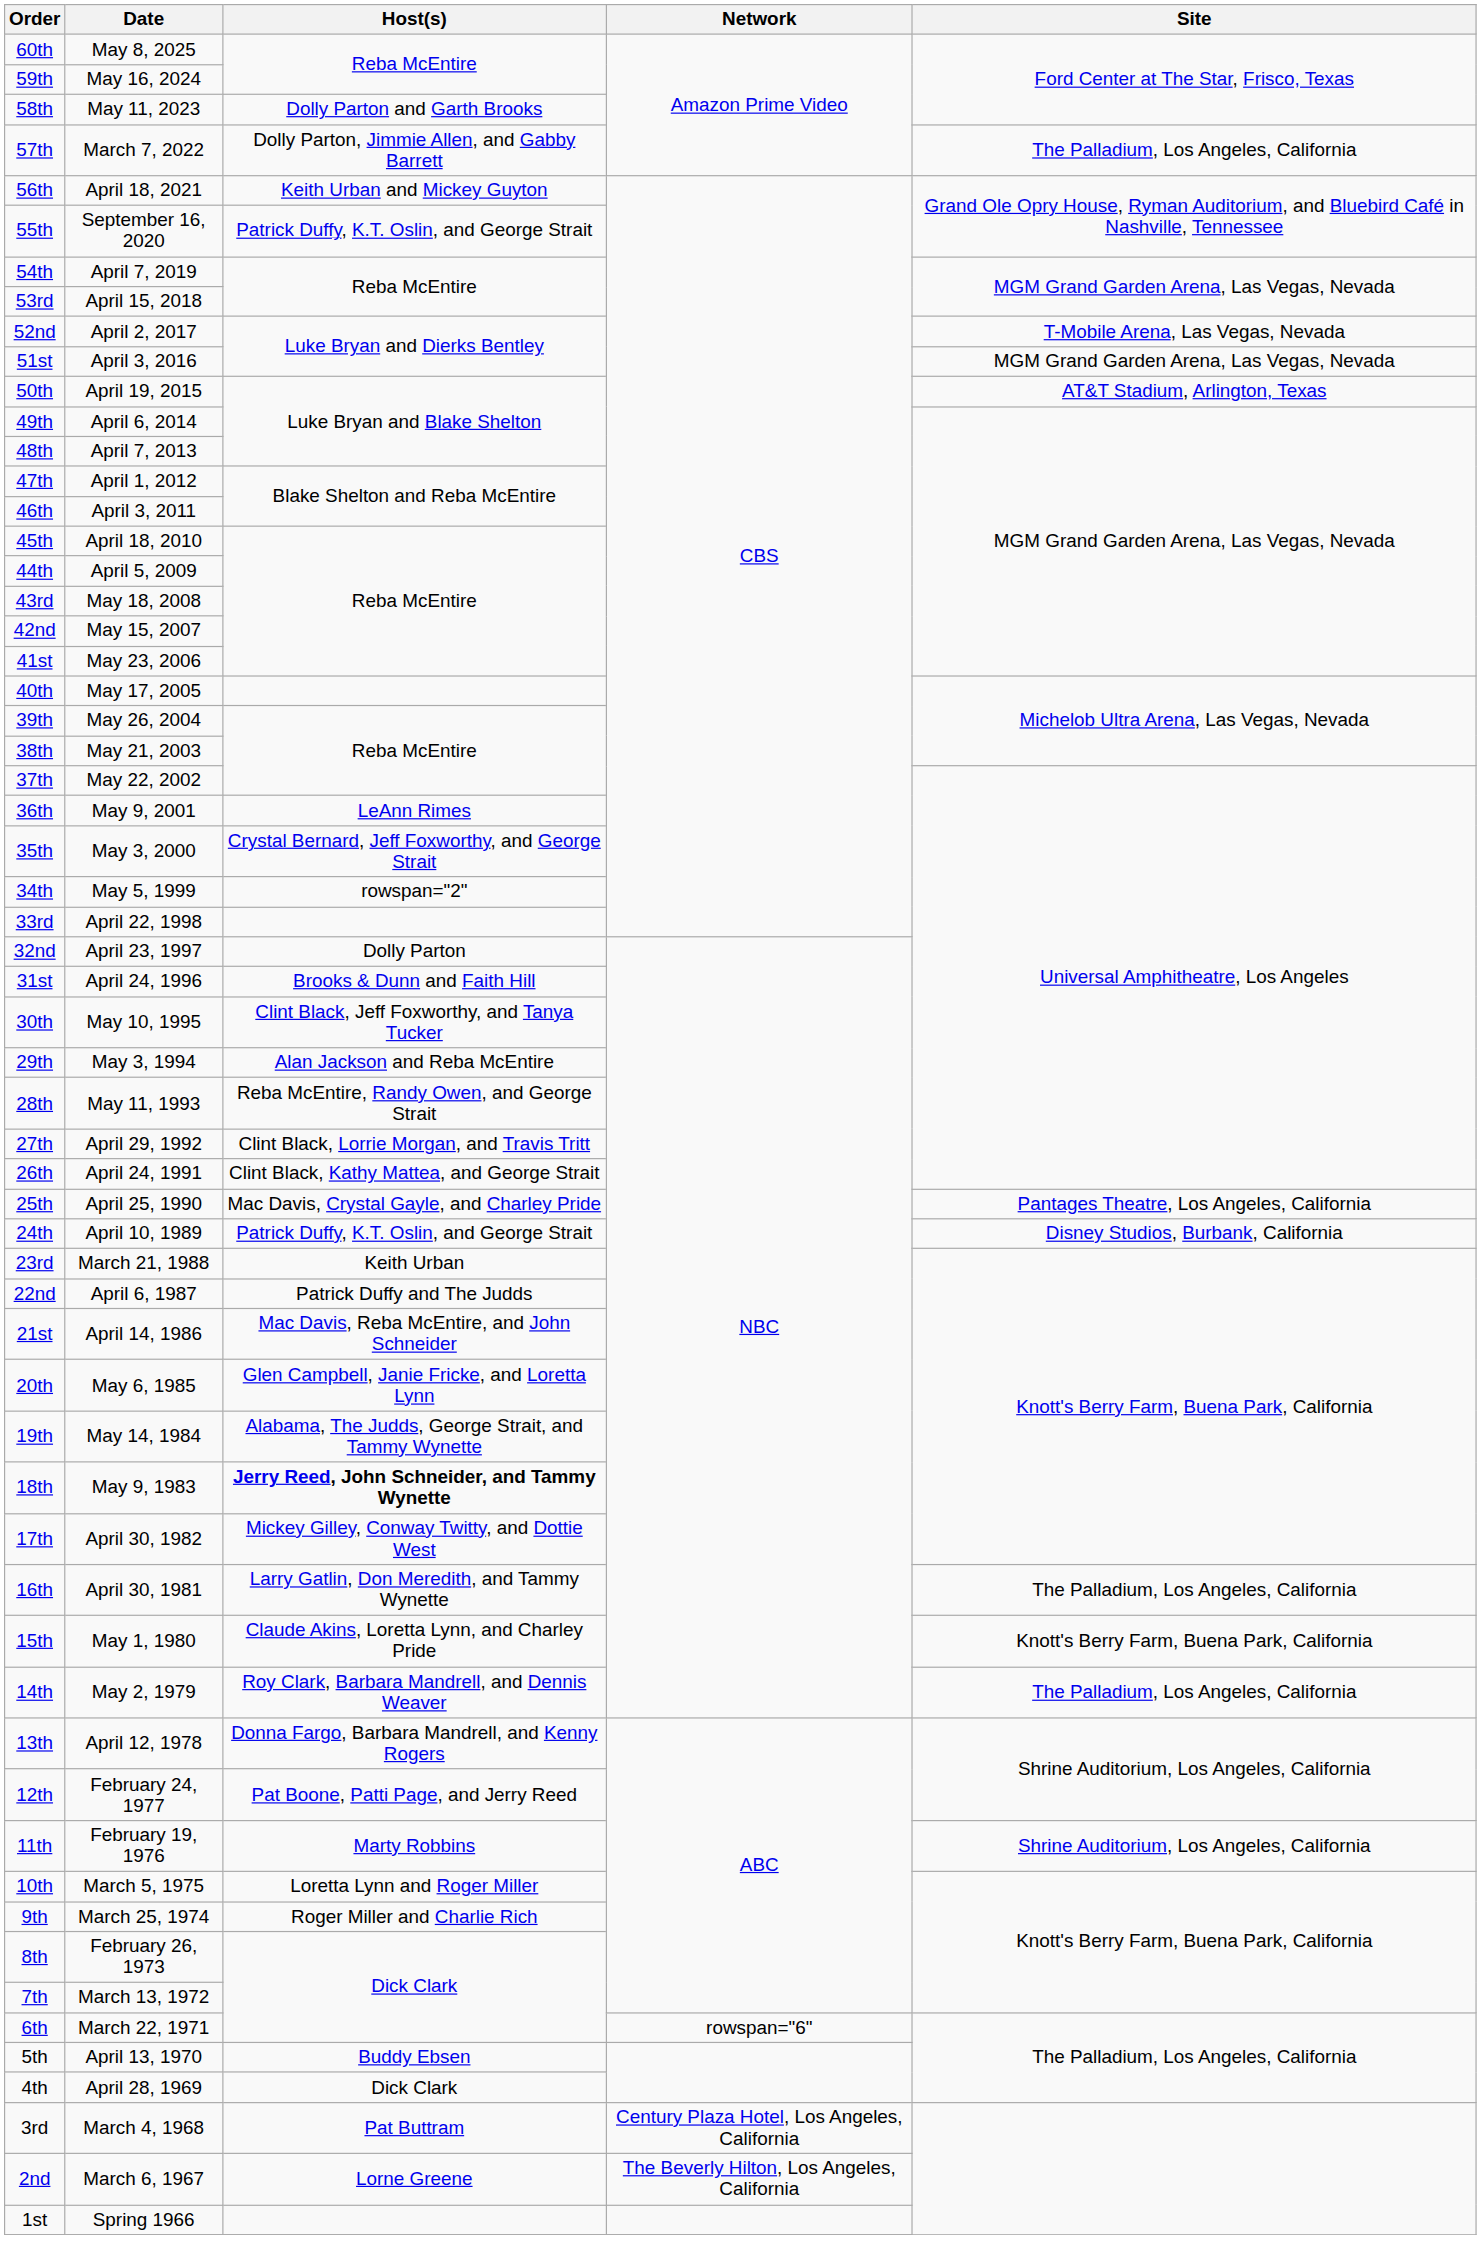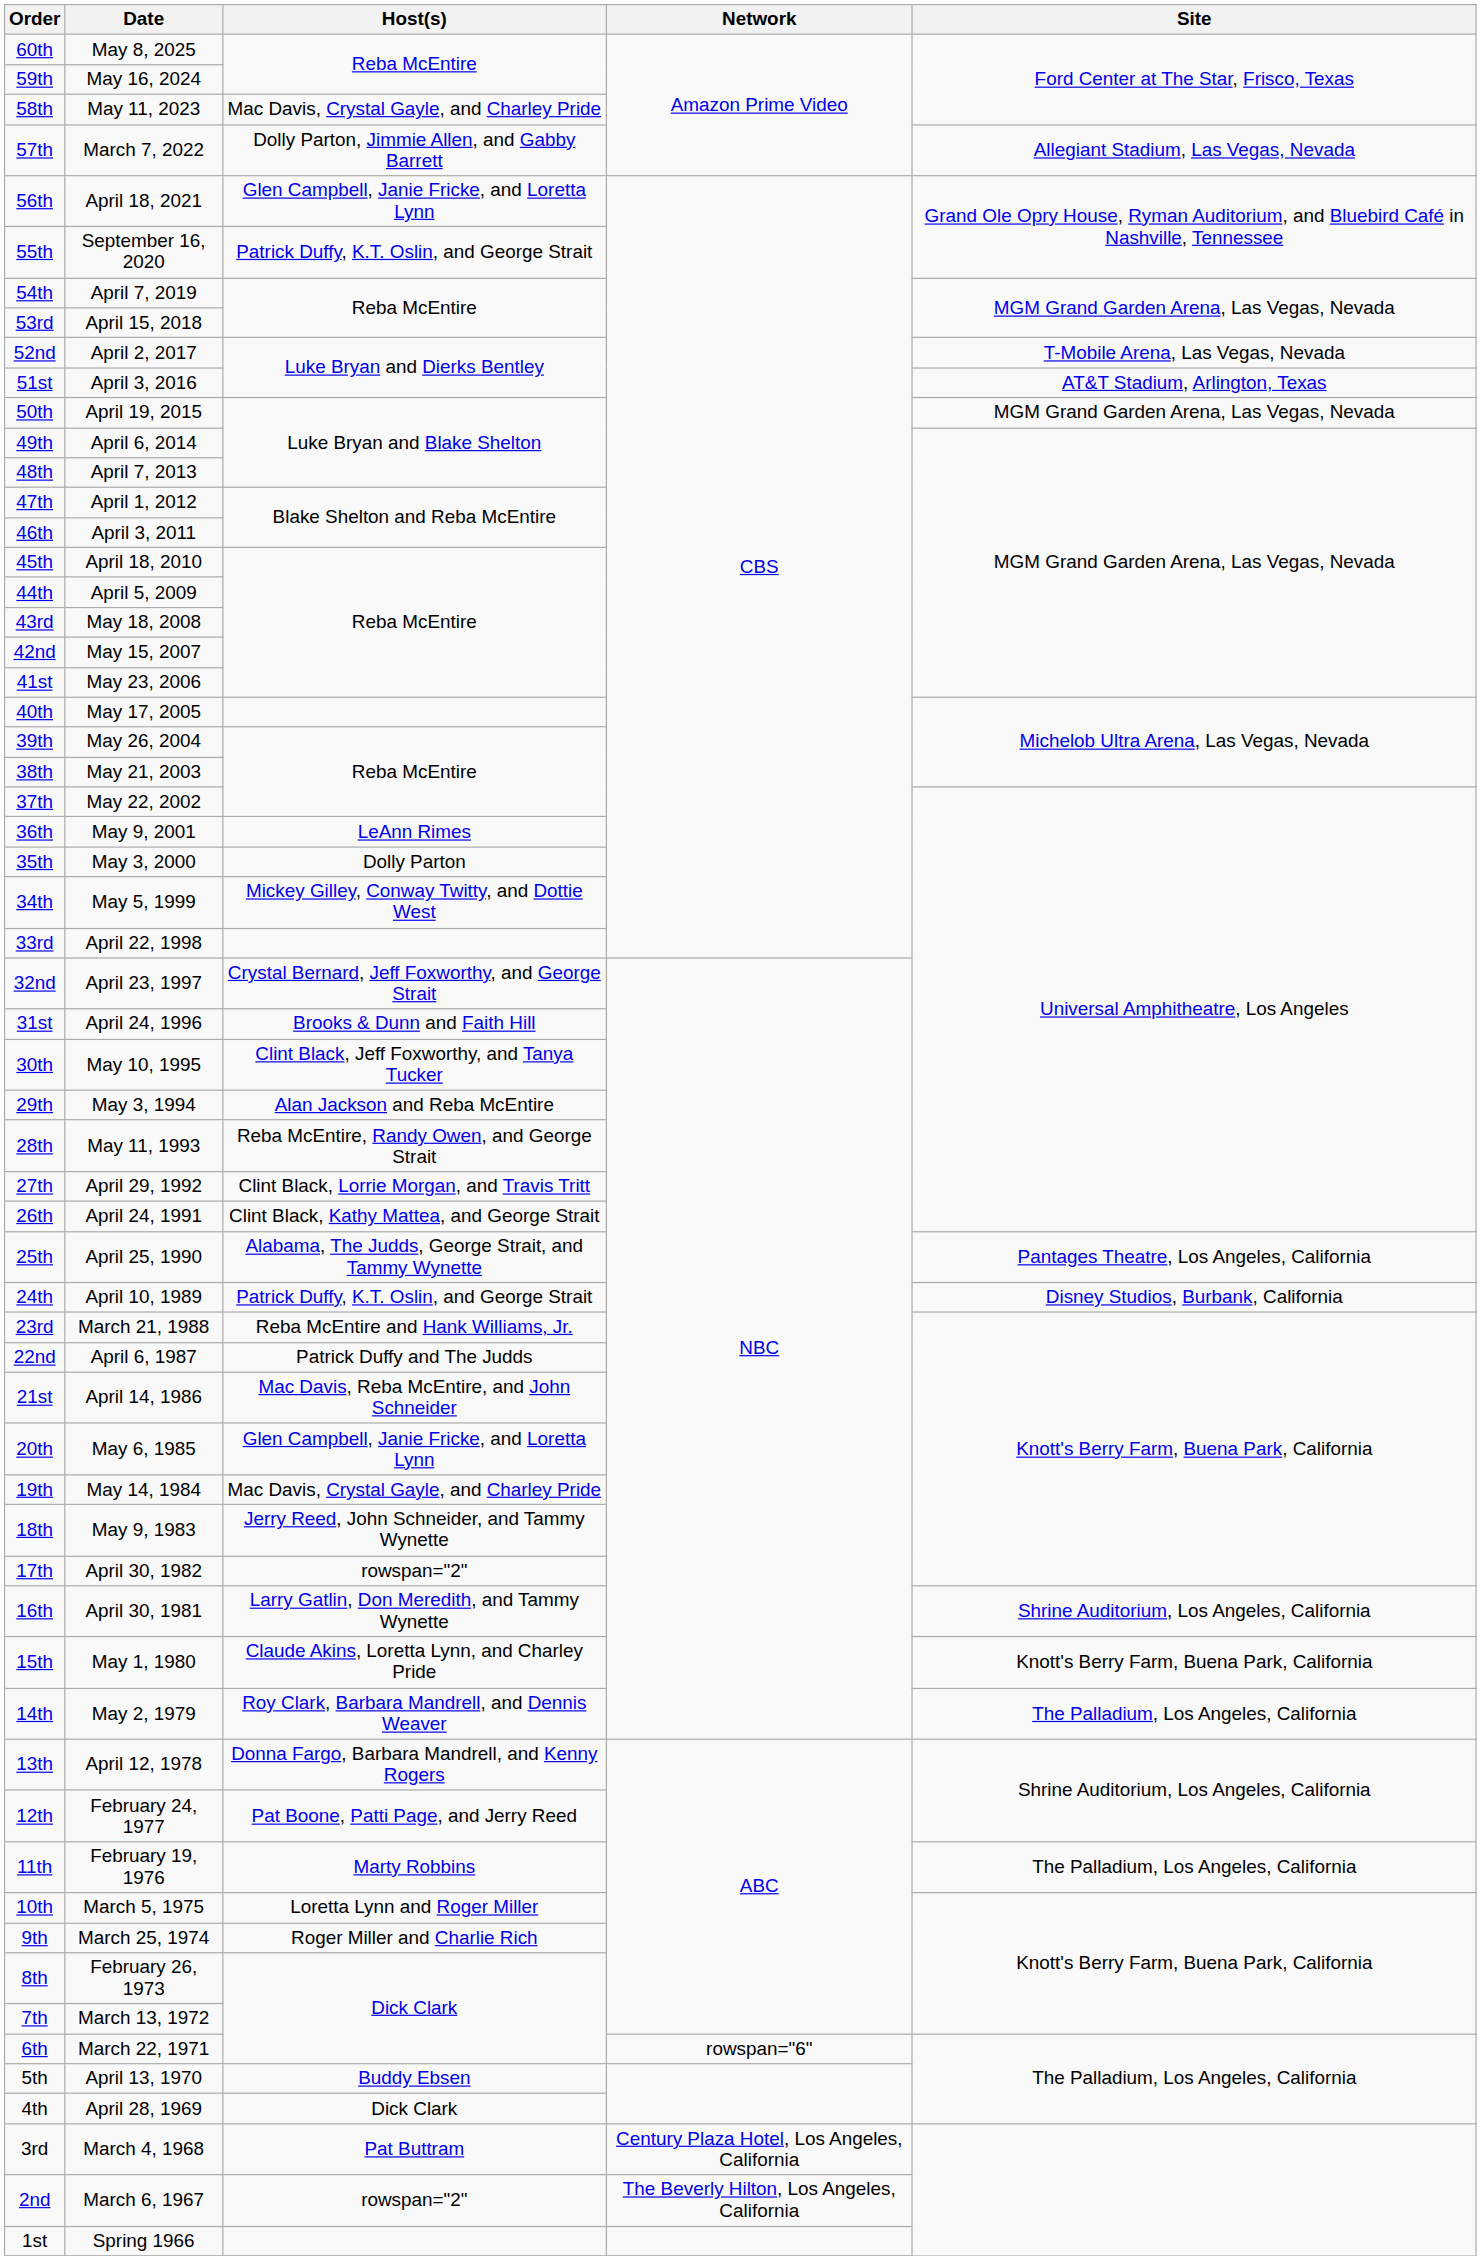(414, 109) Dolly Parton and Garth Brooks -> (414, 109) Mac Davis, Crystal Gayle, and Charley Pride
(1194, 149) The Palladium, Los Angeles, California -> (1194, 149) Allegiant Stadium, Las Vegas, Nevada
(414, 190) Keith Urban and Mickey Guyton -> (414, 201) Glen Campbell, Janie Fricke, and Loretta Lynn
(1194, 361) MGM Grand Garden Arena, Las Vegas, Nevada -> (1194, 382) AT&T Stadium, Arlington, Texas
(1194, 391) AT&T Stadium, Arlington, Texas -> (1194, 412) MGM Grand Garden Arena, Las Vegas, Nevada
(414, 851) Crystal Bernard, Jeff Foxworthy, and George Strait -> (414, 861) Dolly Parton
(414, 891) rowspan="2" -> (414, 902) Mickey Gilley, Conway Twitty, and Dottie West
(414, 951) Dolly Parton -> (414, 983) Crystal Bernard, Jeff Foxworthy, and George Strait
(414, 1203) Mac Davis, Crystal Gayle, and Charley Pride -> (414, 1256) Alabama, The Judds, George Strait, and Tammy Wynette
(414, 1263) Keith Urban -> (414, 1327) Reba McEntire and Hank Williams, Jr.
(414, 1436) Alabama, The Judds, George Strait, and Tammy Wynette -> (414, 1489) Mac Davis, Crystal Gayle, and Charley Pride
(414, 1487) bold -> (414, 1530) normal
(414, 1538) Mickey Gilley, Conway Twitty, and Dottie West -> (414, 1570) rowspan="2"
(1194, 1589) The Palladium, Los Angeles, California -> (1194, 1611) Shrine Auditorium, Los Angeles, California
(1194, 1845) Shrine Auditorium, Los Angeles, California -> (1194, 1867) The Palladium, Los Angeles, California
(414, 2179) Lorne Greene -> (414, 2200) rowspan="2"
